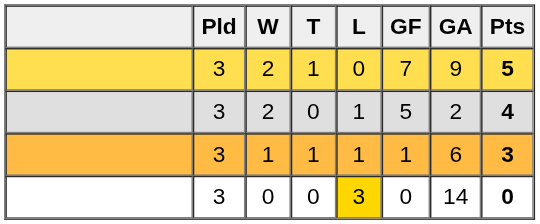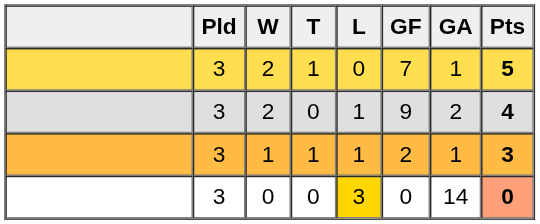(456, 69) 9 -> (456, 69) 1
(406, 111) 5 -> (406, 111) 9
(406, 154) 1 -> (406, 154) 2
(456, 154) 6 -> (456, 154) 1
(507, 196) no background -> (507, 196) lightsalmon background
